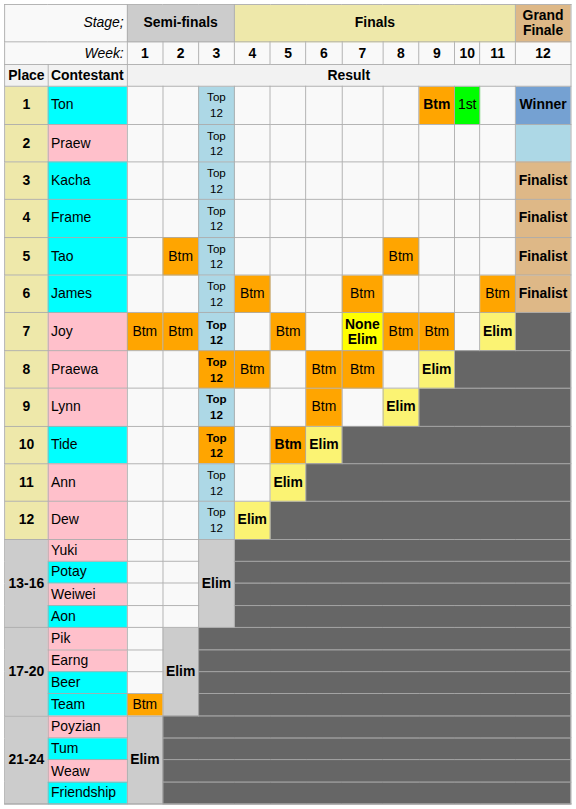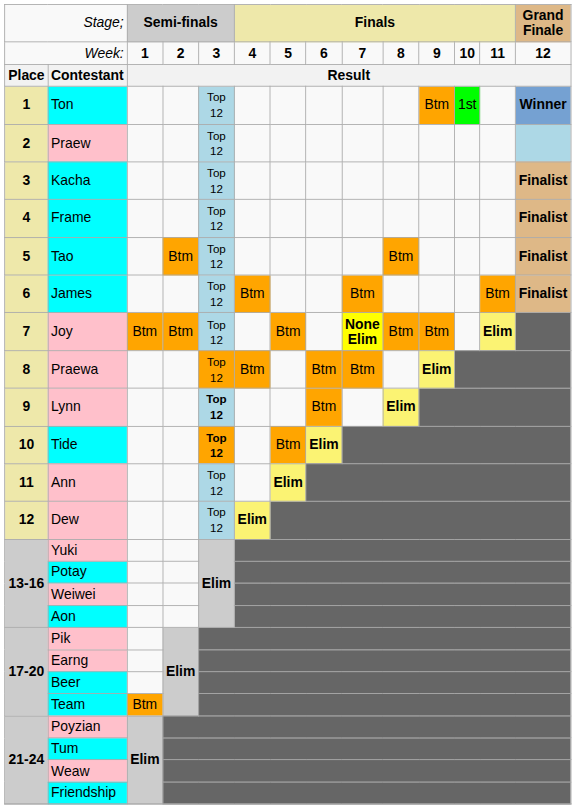(437, 105) bold -> (437, 105) normal
(216, 331) bold -> (216, 332) normal
(216, 369) bold -> (216, 370) normal
(288, 444) bold -> (288, 444) normal
